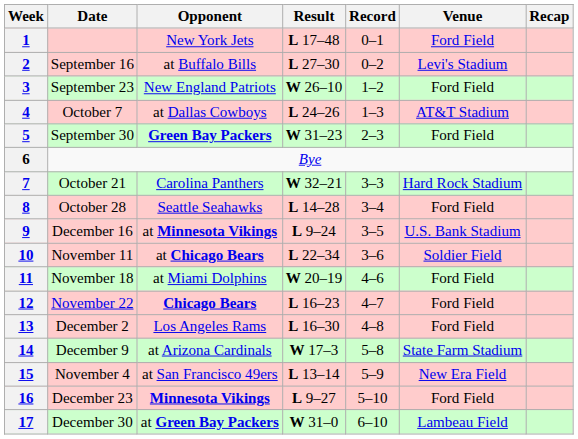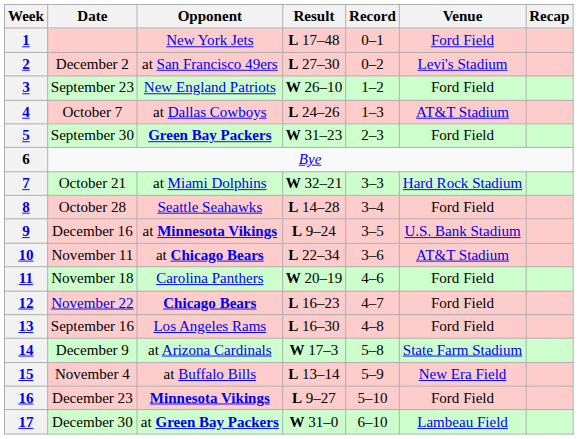(92, 64) September 16 -> (92, 64) December 2
(210, 64) at Buffalo Bills -> (210, 64) at San Francisco 49ers
(210, 183) Carolina Panthers -> (210, 183) at Miami Dolphins
(463, 254) Soldier Field -> (463, 254) AT&T Stadium
(210, 278) at Miami Dolphins -> (210, 278) Carolina Panthers
(92, 326) December 2 -> (92, 326) September 16
(210, 374) at San Francisco 49ers -> (210, 374) at Buffalo Bills
